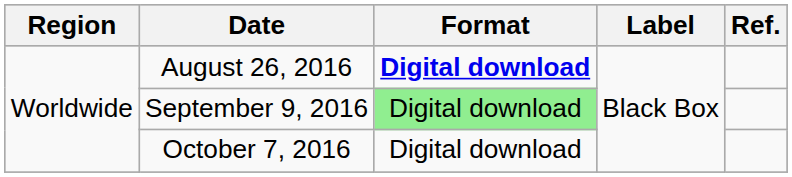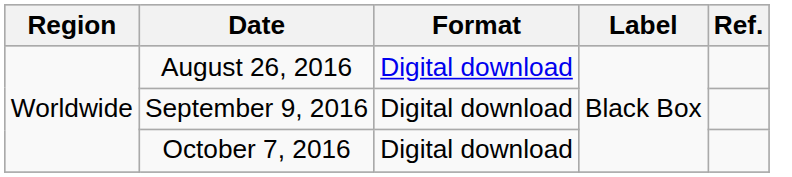(485, 66) bold -> (477, 66) normal
(485, 108) lightgreen background -> (477, 108) no background
